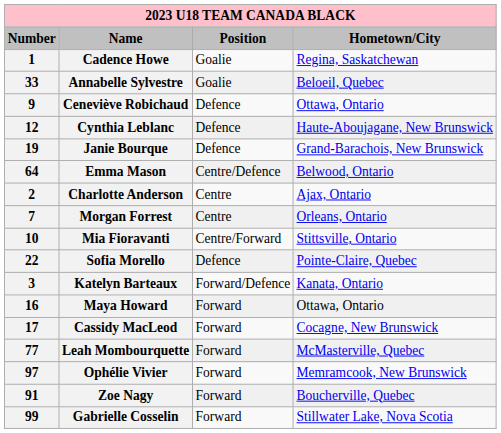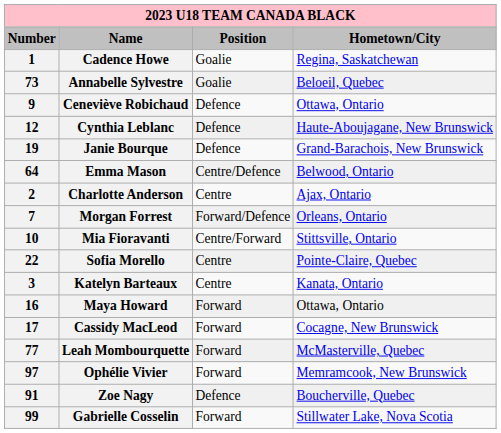(32, 83) 33 -> (32, 83) 73
(214, 216) Centre -> (243, 216) Forward/Defence
(218, 261) Defence -> (214, 261) Centre
(243, 283) Forward/Defence -> (214, 283) Centre
(218, 395) Forward -> (218, 395) Defence
